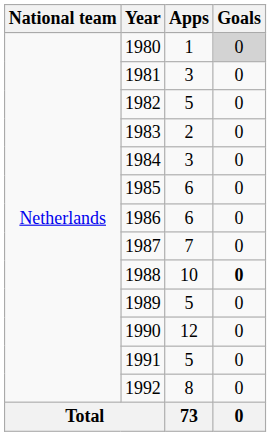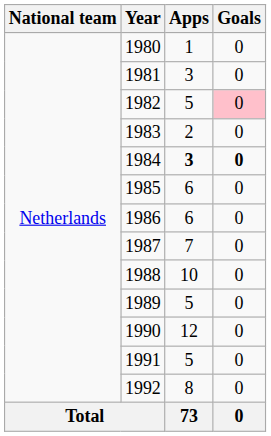(239, 47) lightgrey background -> (239, 47) no background
(239, 103) no background -> (239, 103) pink background
(189, 160) normal -> (189, 160) bold
(239, 160) normal -> (239, 160) bold
(239, 274) bold -> (239, 274) normal
